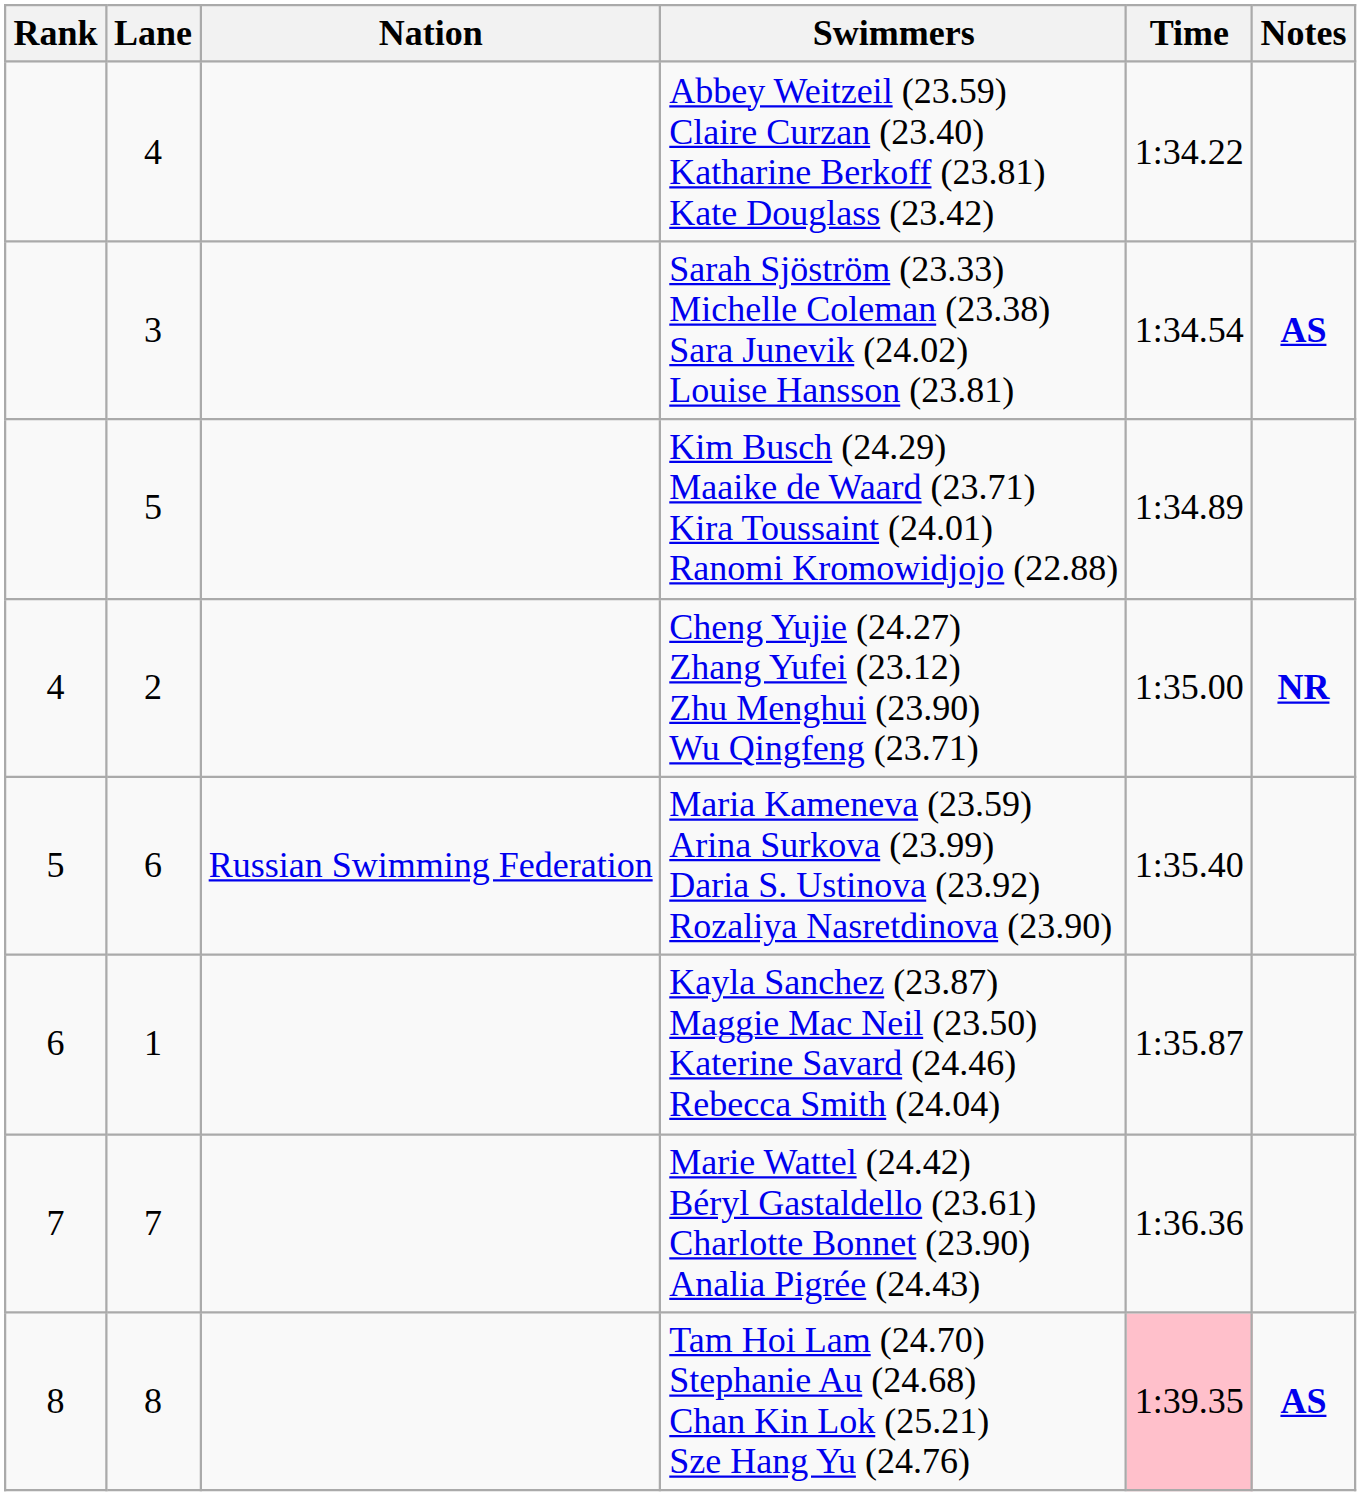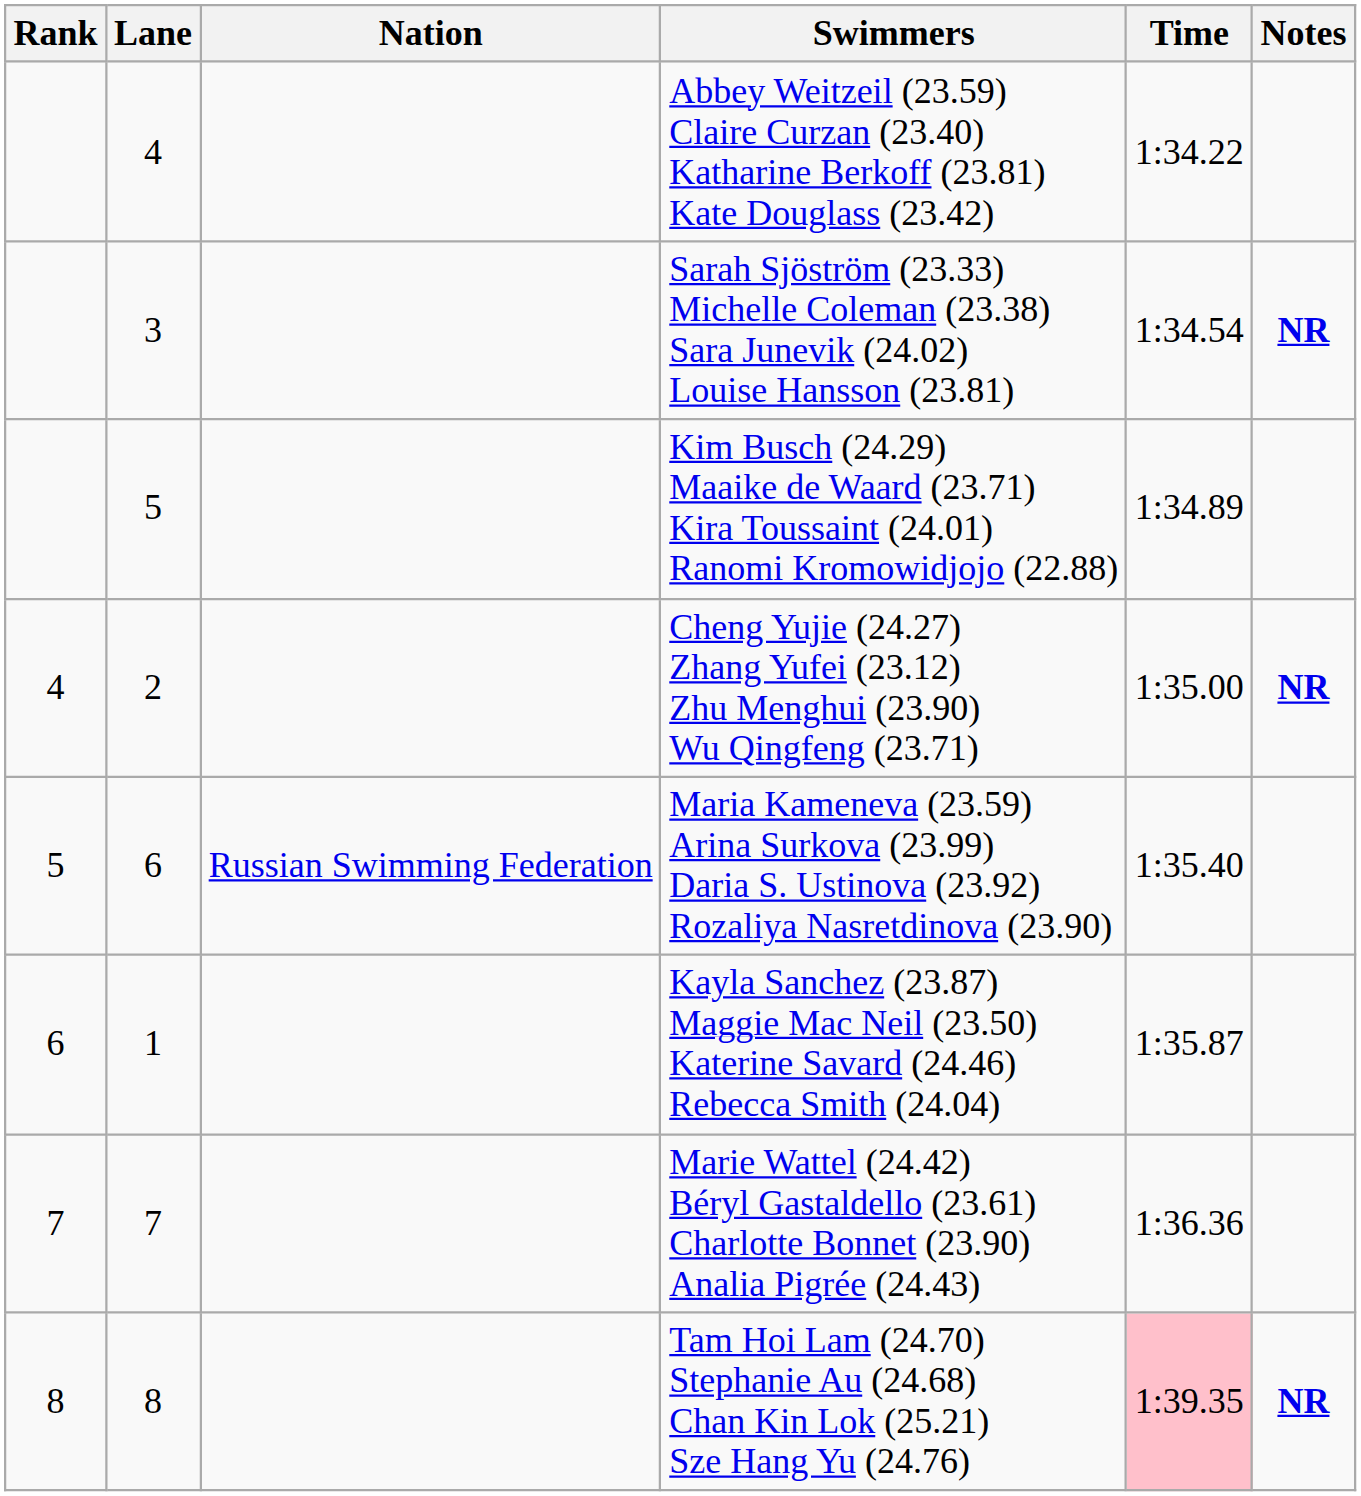(1303, 329) AS -> (1303, 329) NR
(1303, 1401) AS -> (1303, 1401) NR
